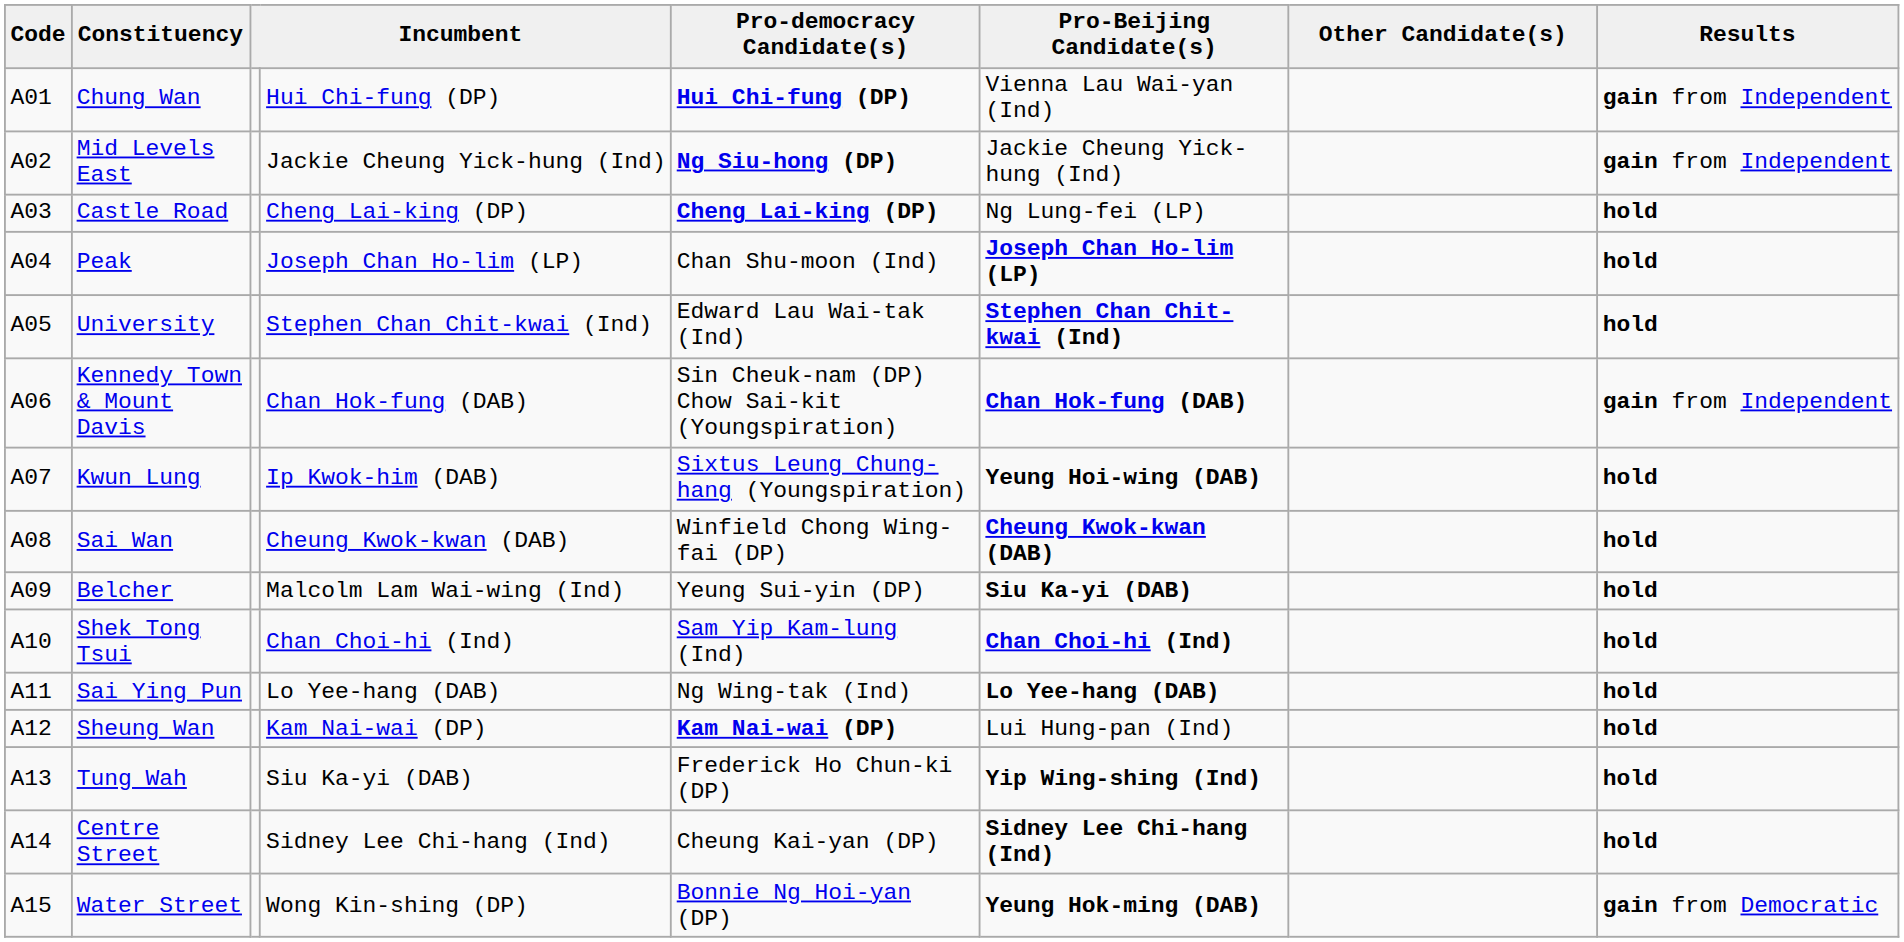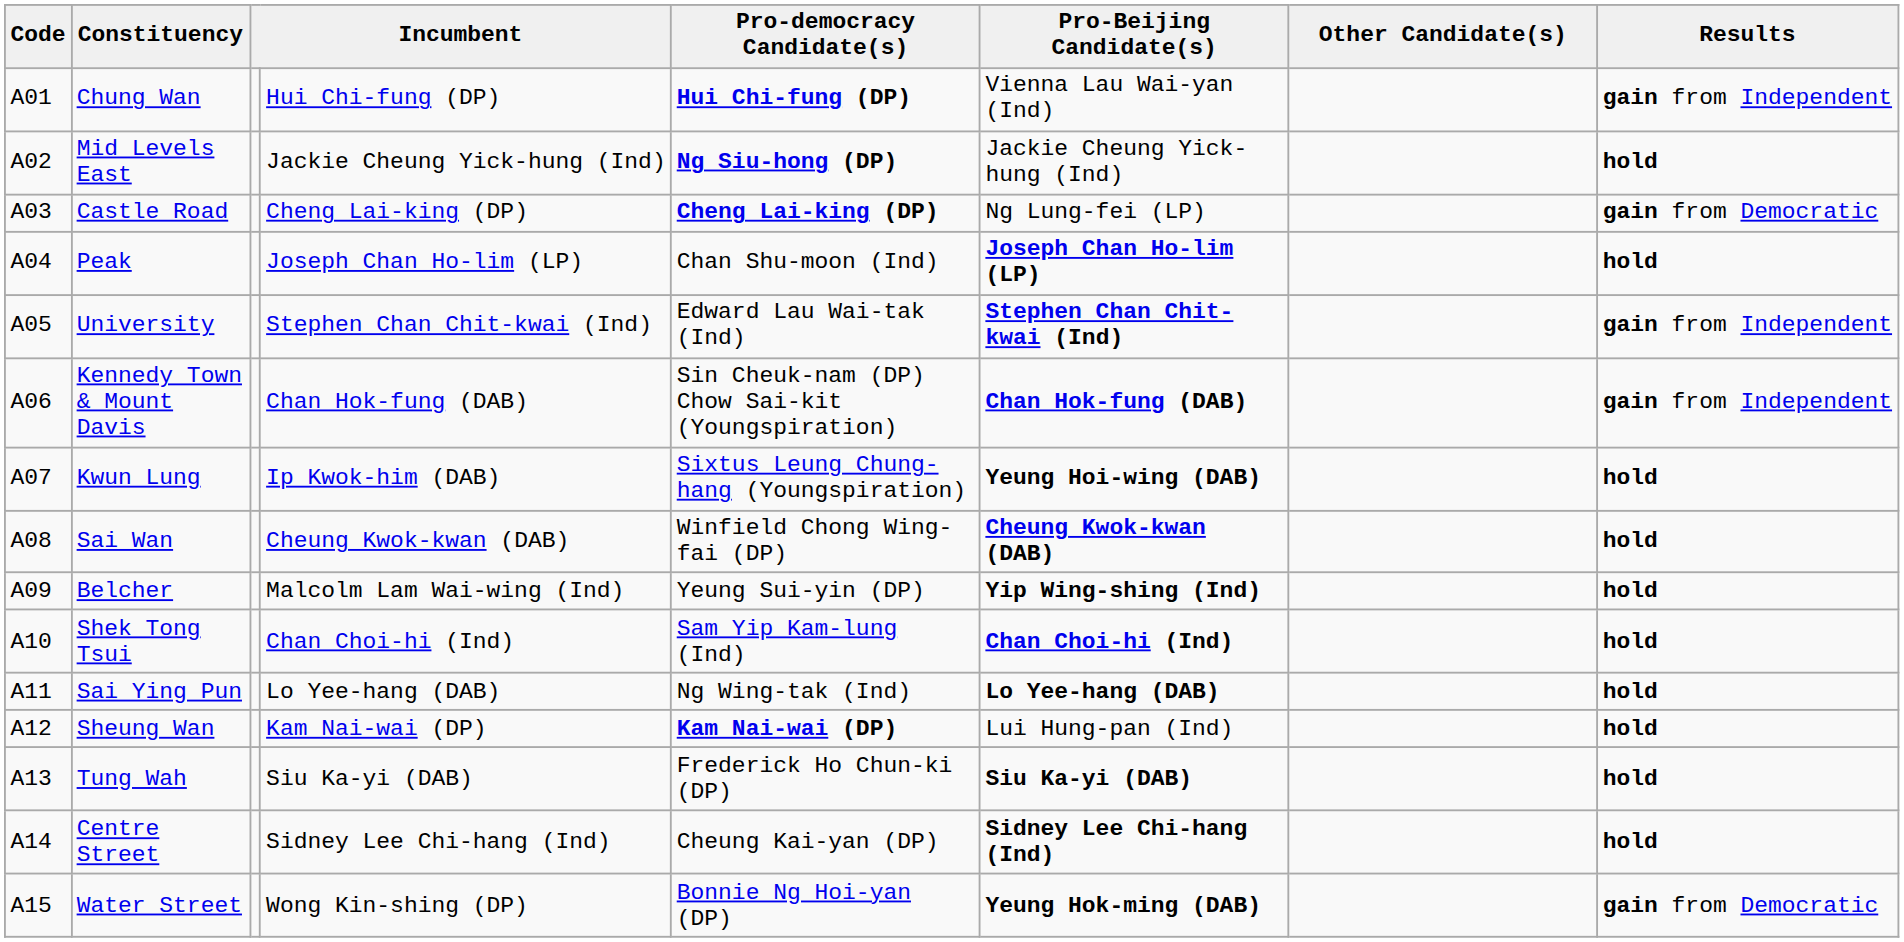(1747, 163) gain from Independent -> (1630, 163) hold
(1630, 213) hold -> (1740, 213) gain from Democratic
(1630, 326) hold -> (1747, 326) gain from Independent
(1089, 592) Siu Ka-yi (DAB) -> (1123, 592) Yip Wing-shing (Ind)
(1123, 779) Yip Wing-shing (Ind) -> (1089, 779) Siu Ka-yi (DAB)
